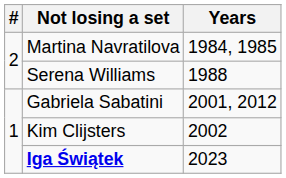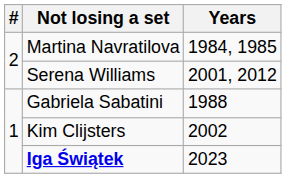(208, 74) 1988 -> (232, 74) 2001, 2012
(232, 103) 2001, 2012 -> (208, 103) 1988
